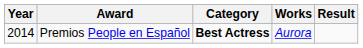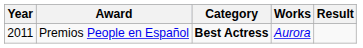(21, 33) 2014 -> (20, 33) 2011
